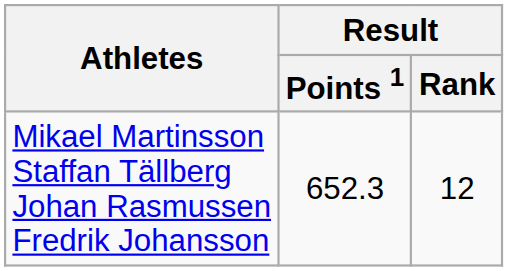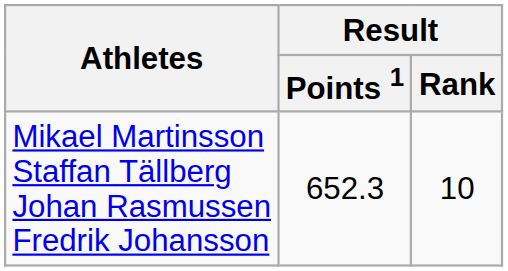(457, 189) 12 -> (457, 189) 10
